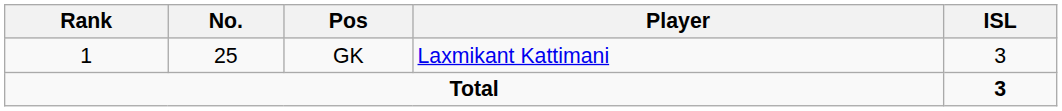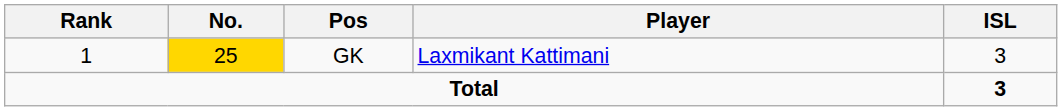(226, 55) no background -> (226, 55) gold background
